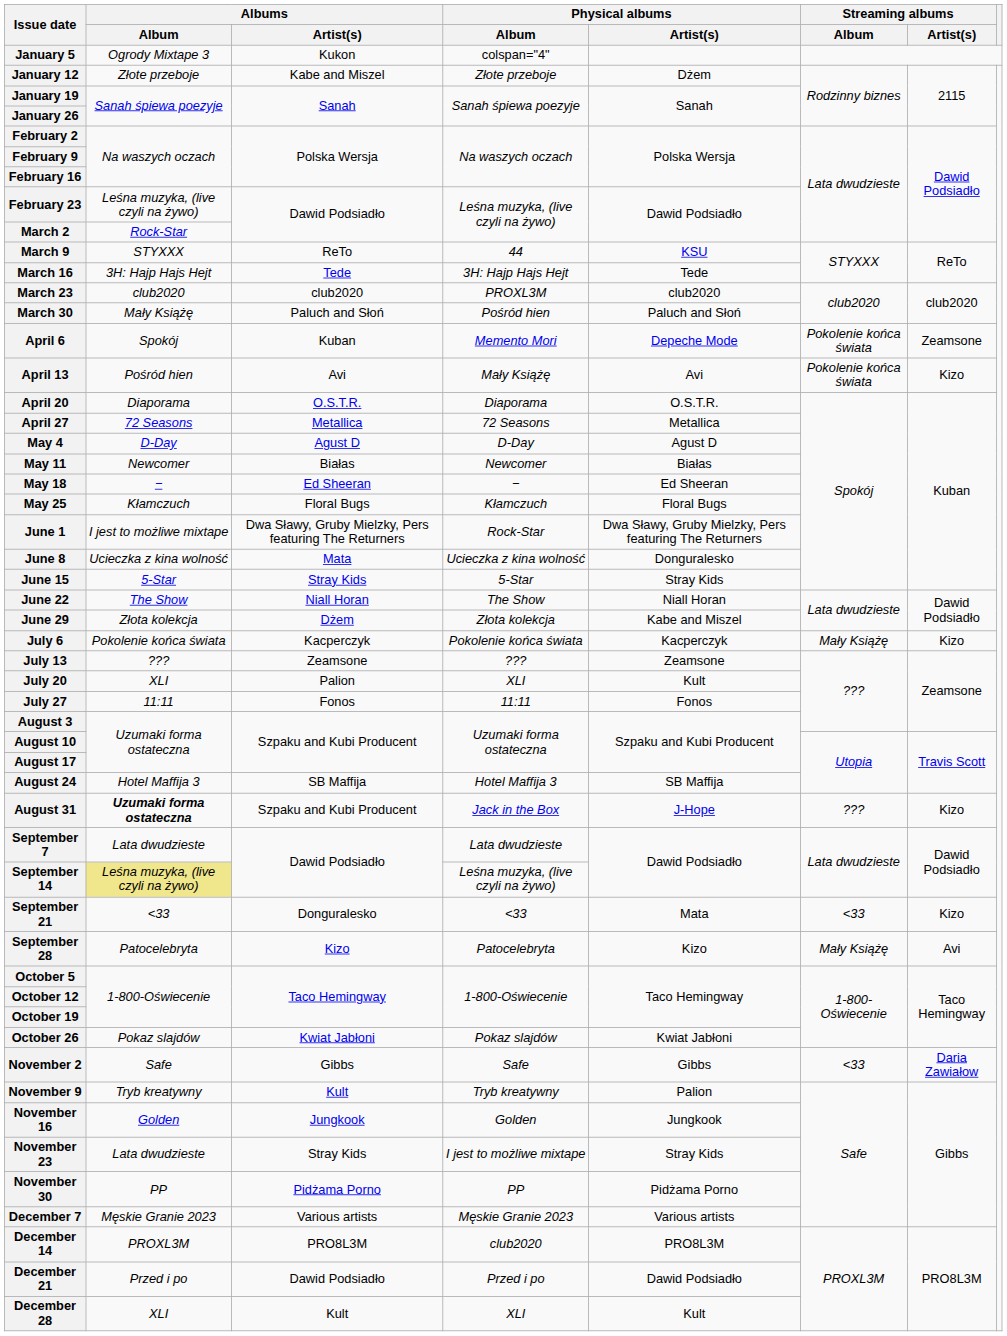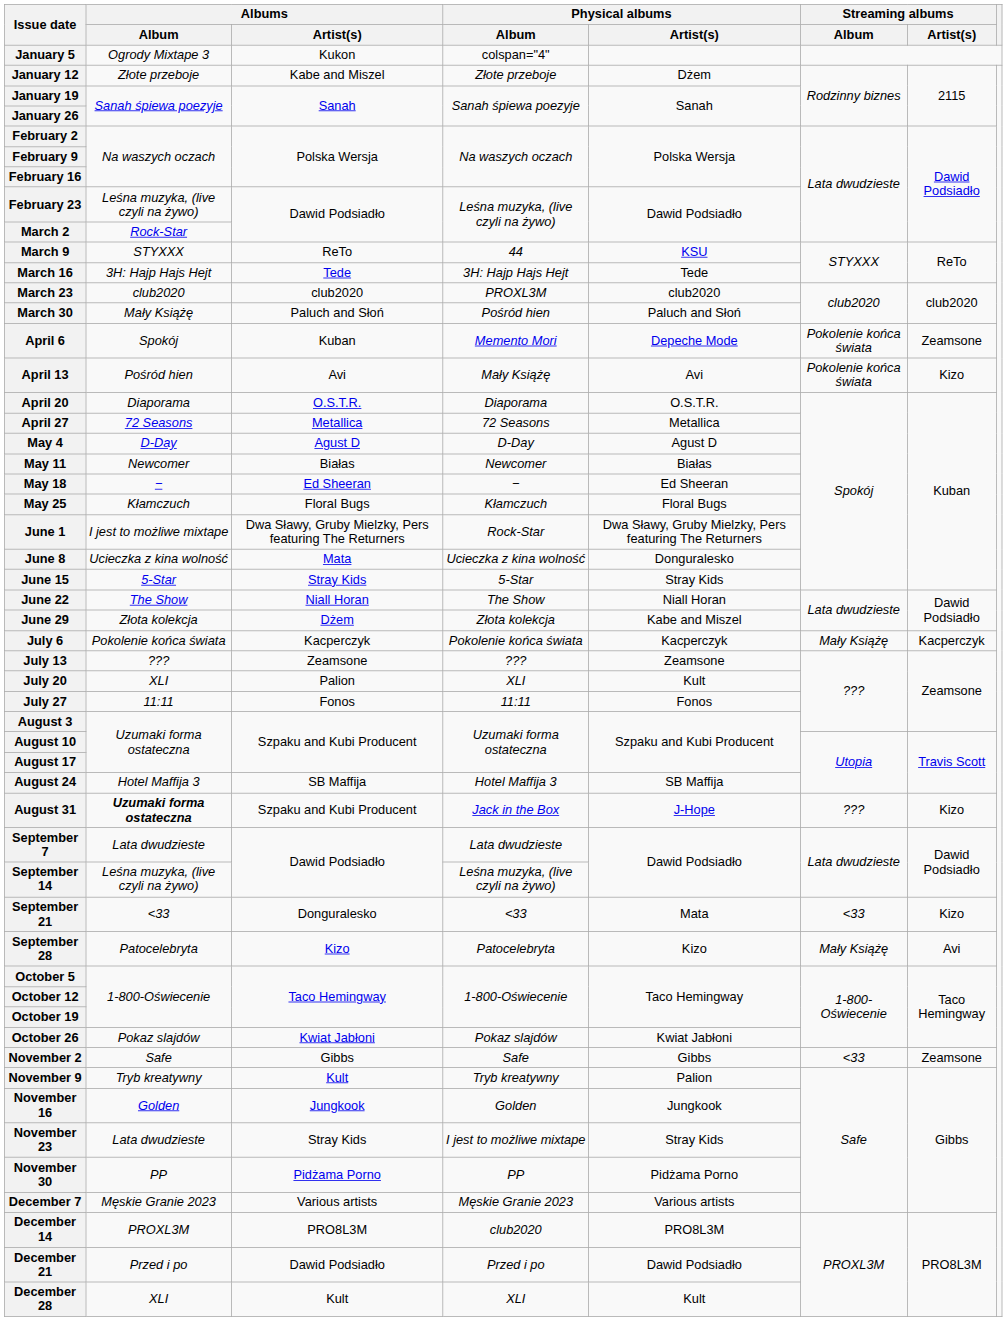(952, 640) Kizo -> (952, 640) Kacperczyk
(159, 879) khaki background -> (159, 879) no background
(952, 1064) Daria Zawiałow -> (952, 1057) Zeamsone
